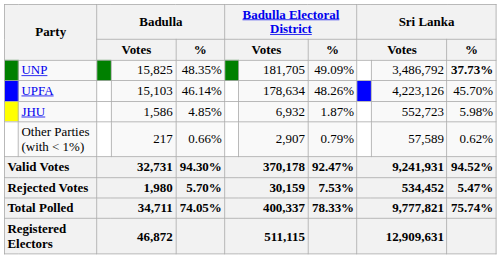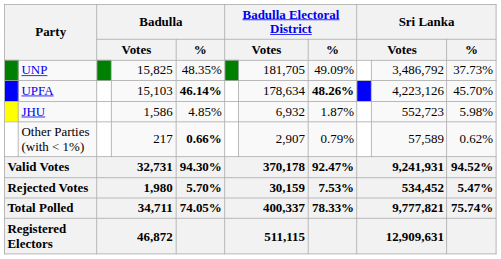(472, 70) bold -> (473, 70) normal
(202, 91) normal -> (201, 91) bold
(334, 91) normal -> (333, 91) bold
(205, 139) normal -> (204, 139) bold
